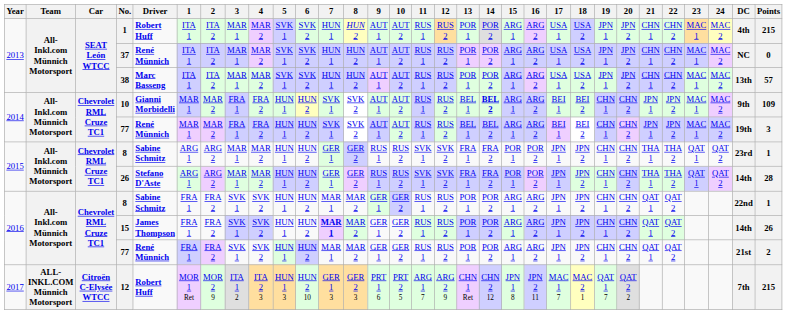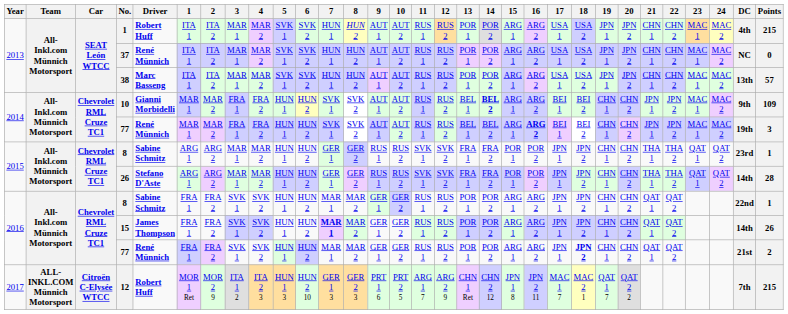(535, 129) normal -> (536, 129) bold
(583, 252) normal -> (583, 252) bold
